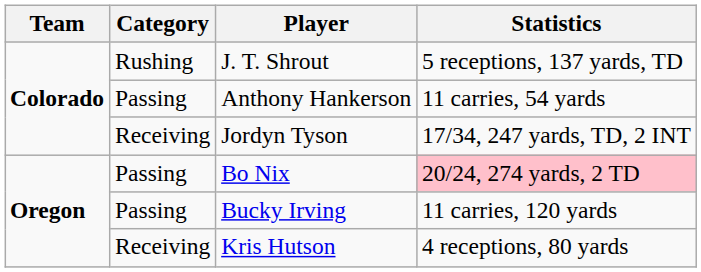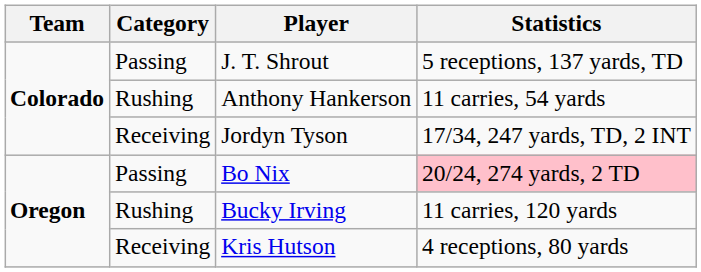(154, 60) Rushing -> (151, 60) Passing
(151, 98) Passing -> (154, 98) Rushing
(151, 210) Passing -> (154, 210) Rushing
